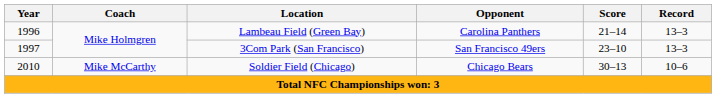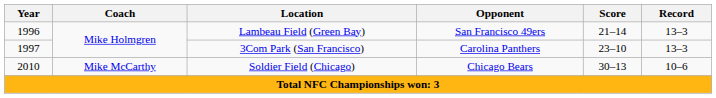(500, 31) Carolina Panthers -> (500, 31) San Francisco 49ers
(500, 48) San Francisco 49ers -> (500, 48) Carolina Panthers
